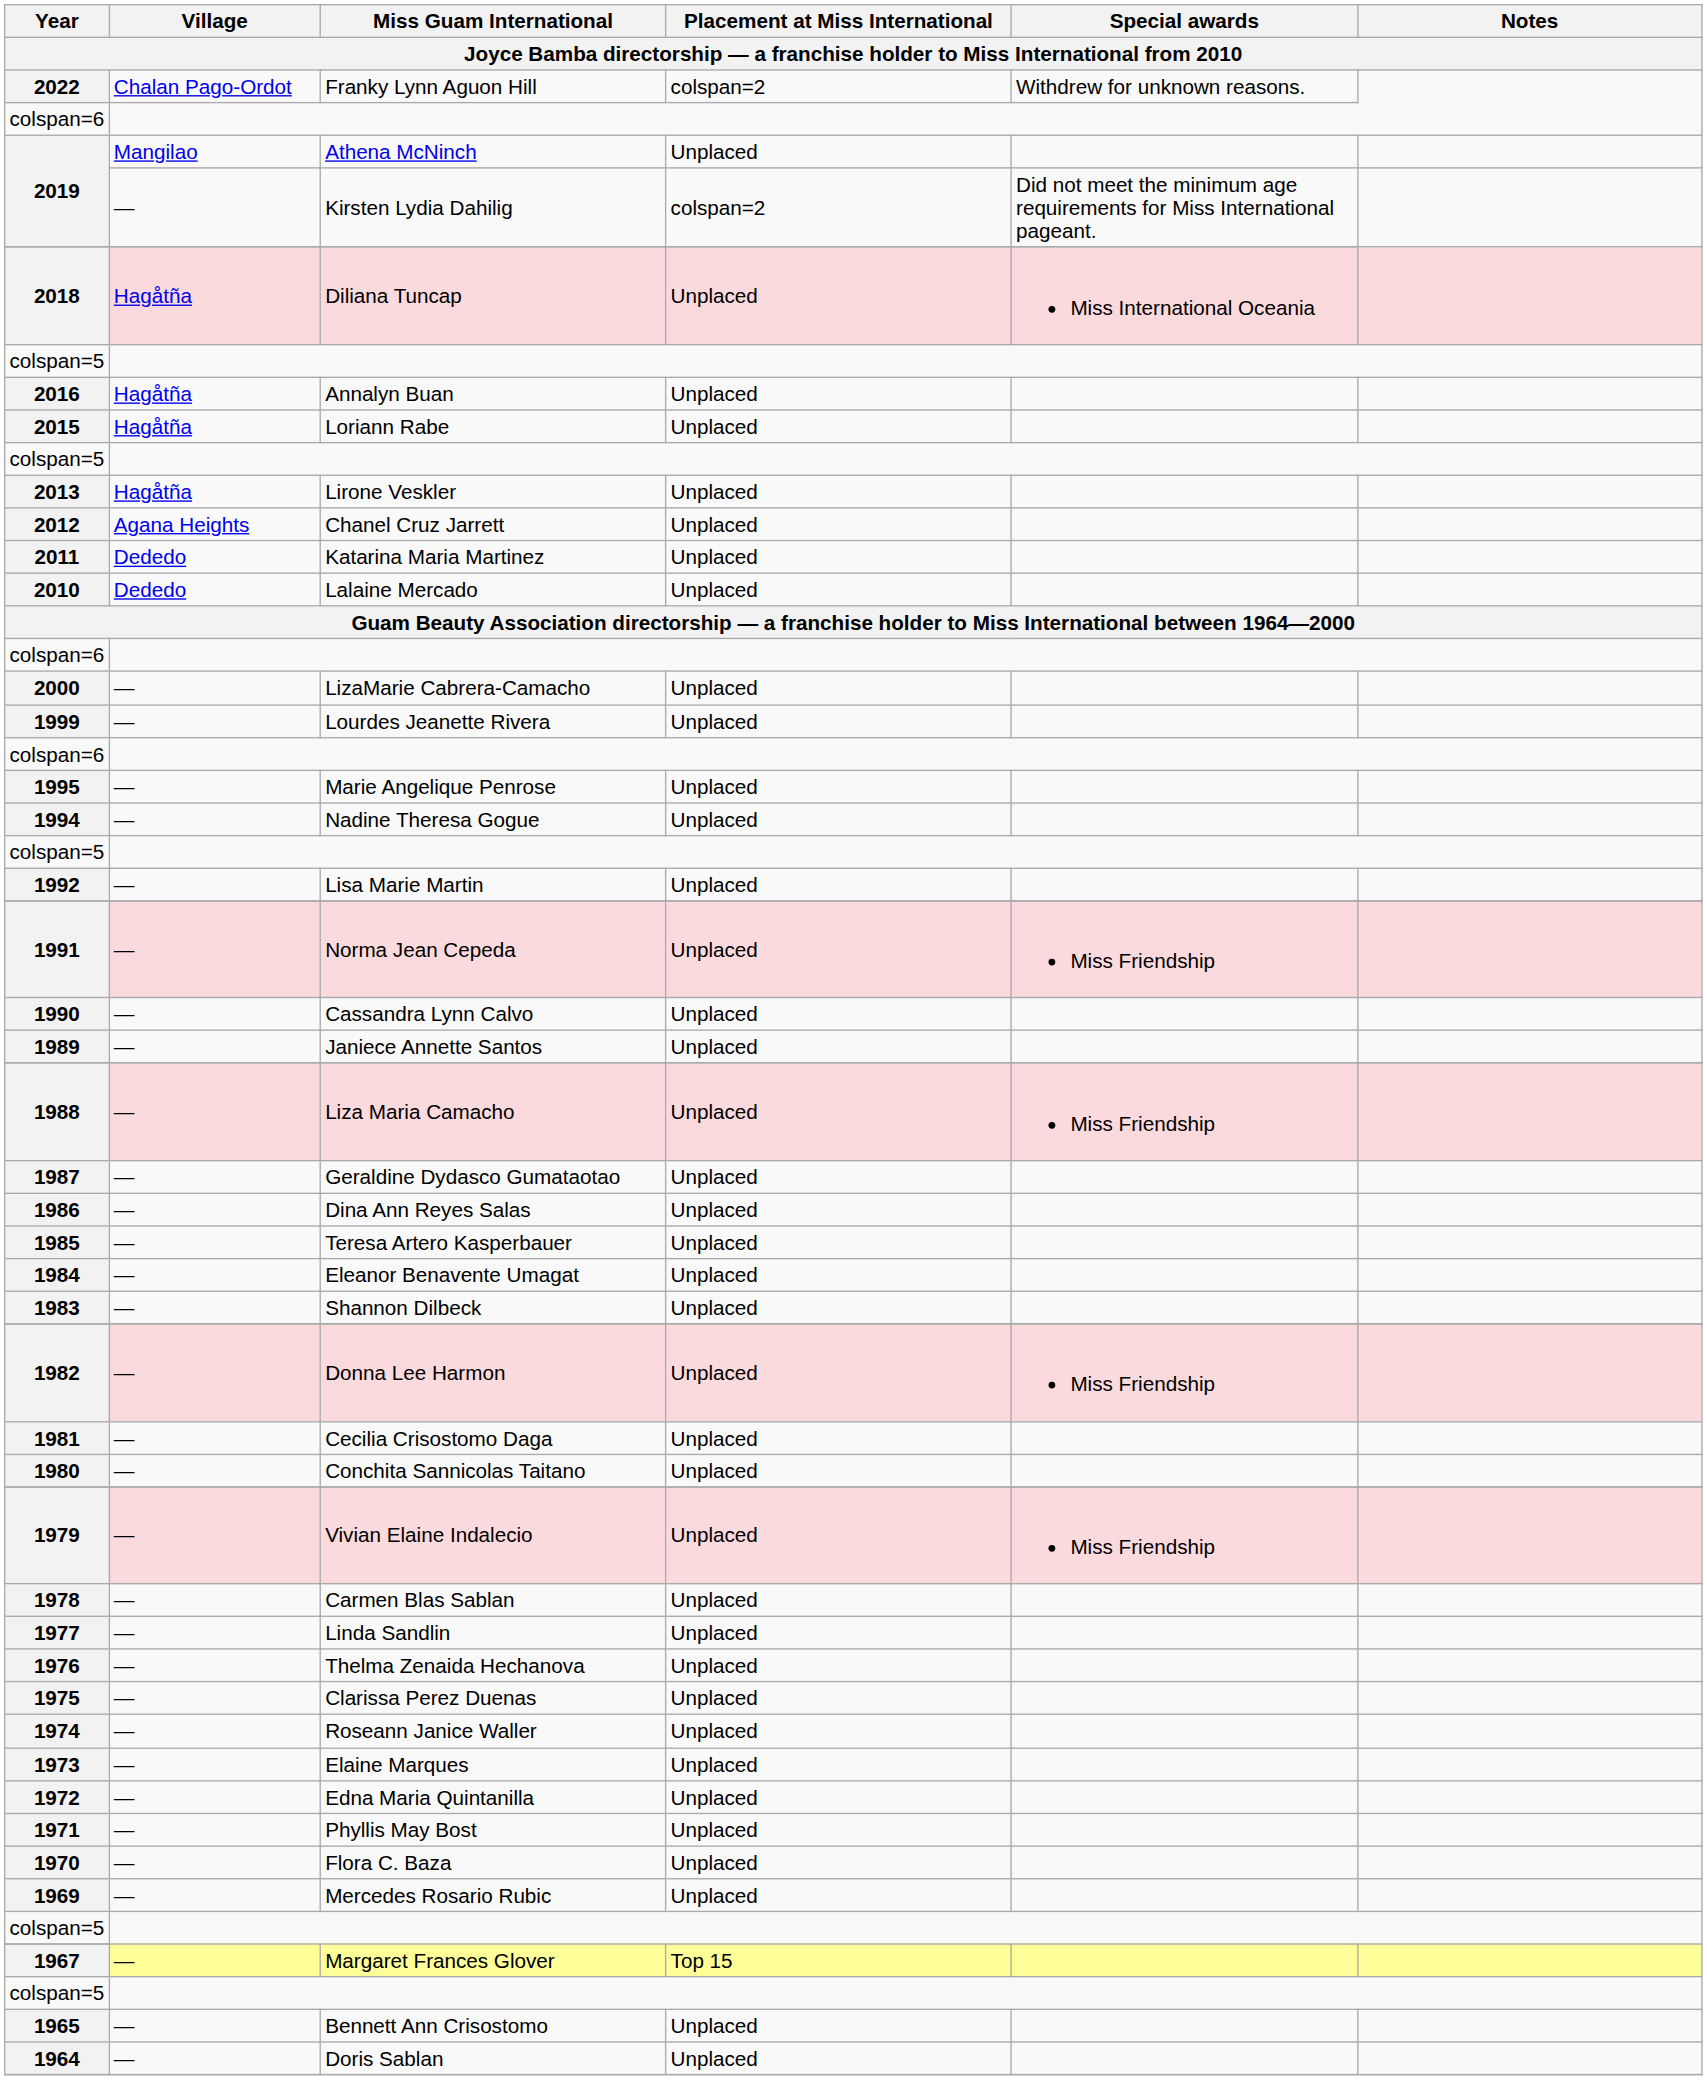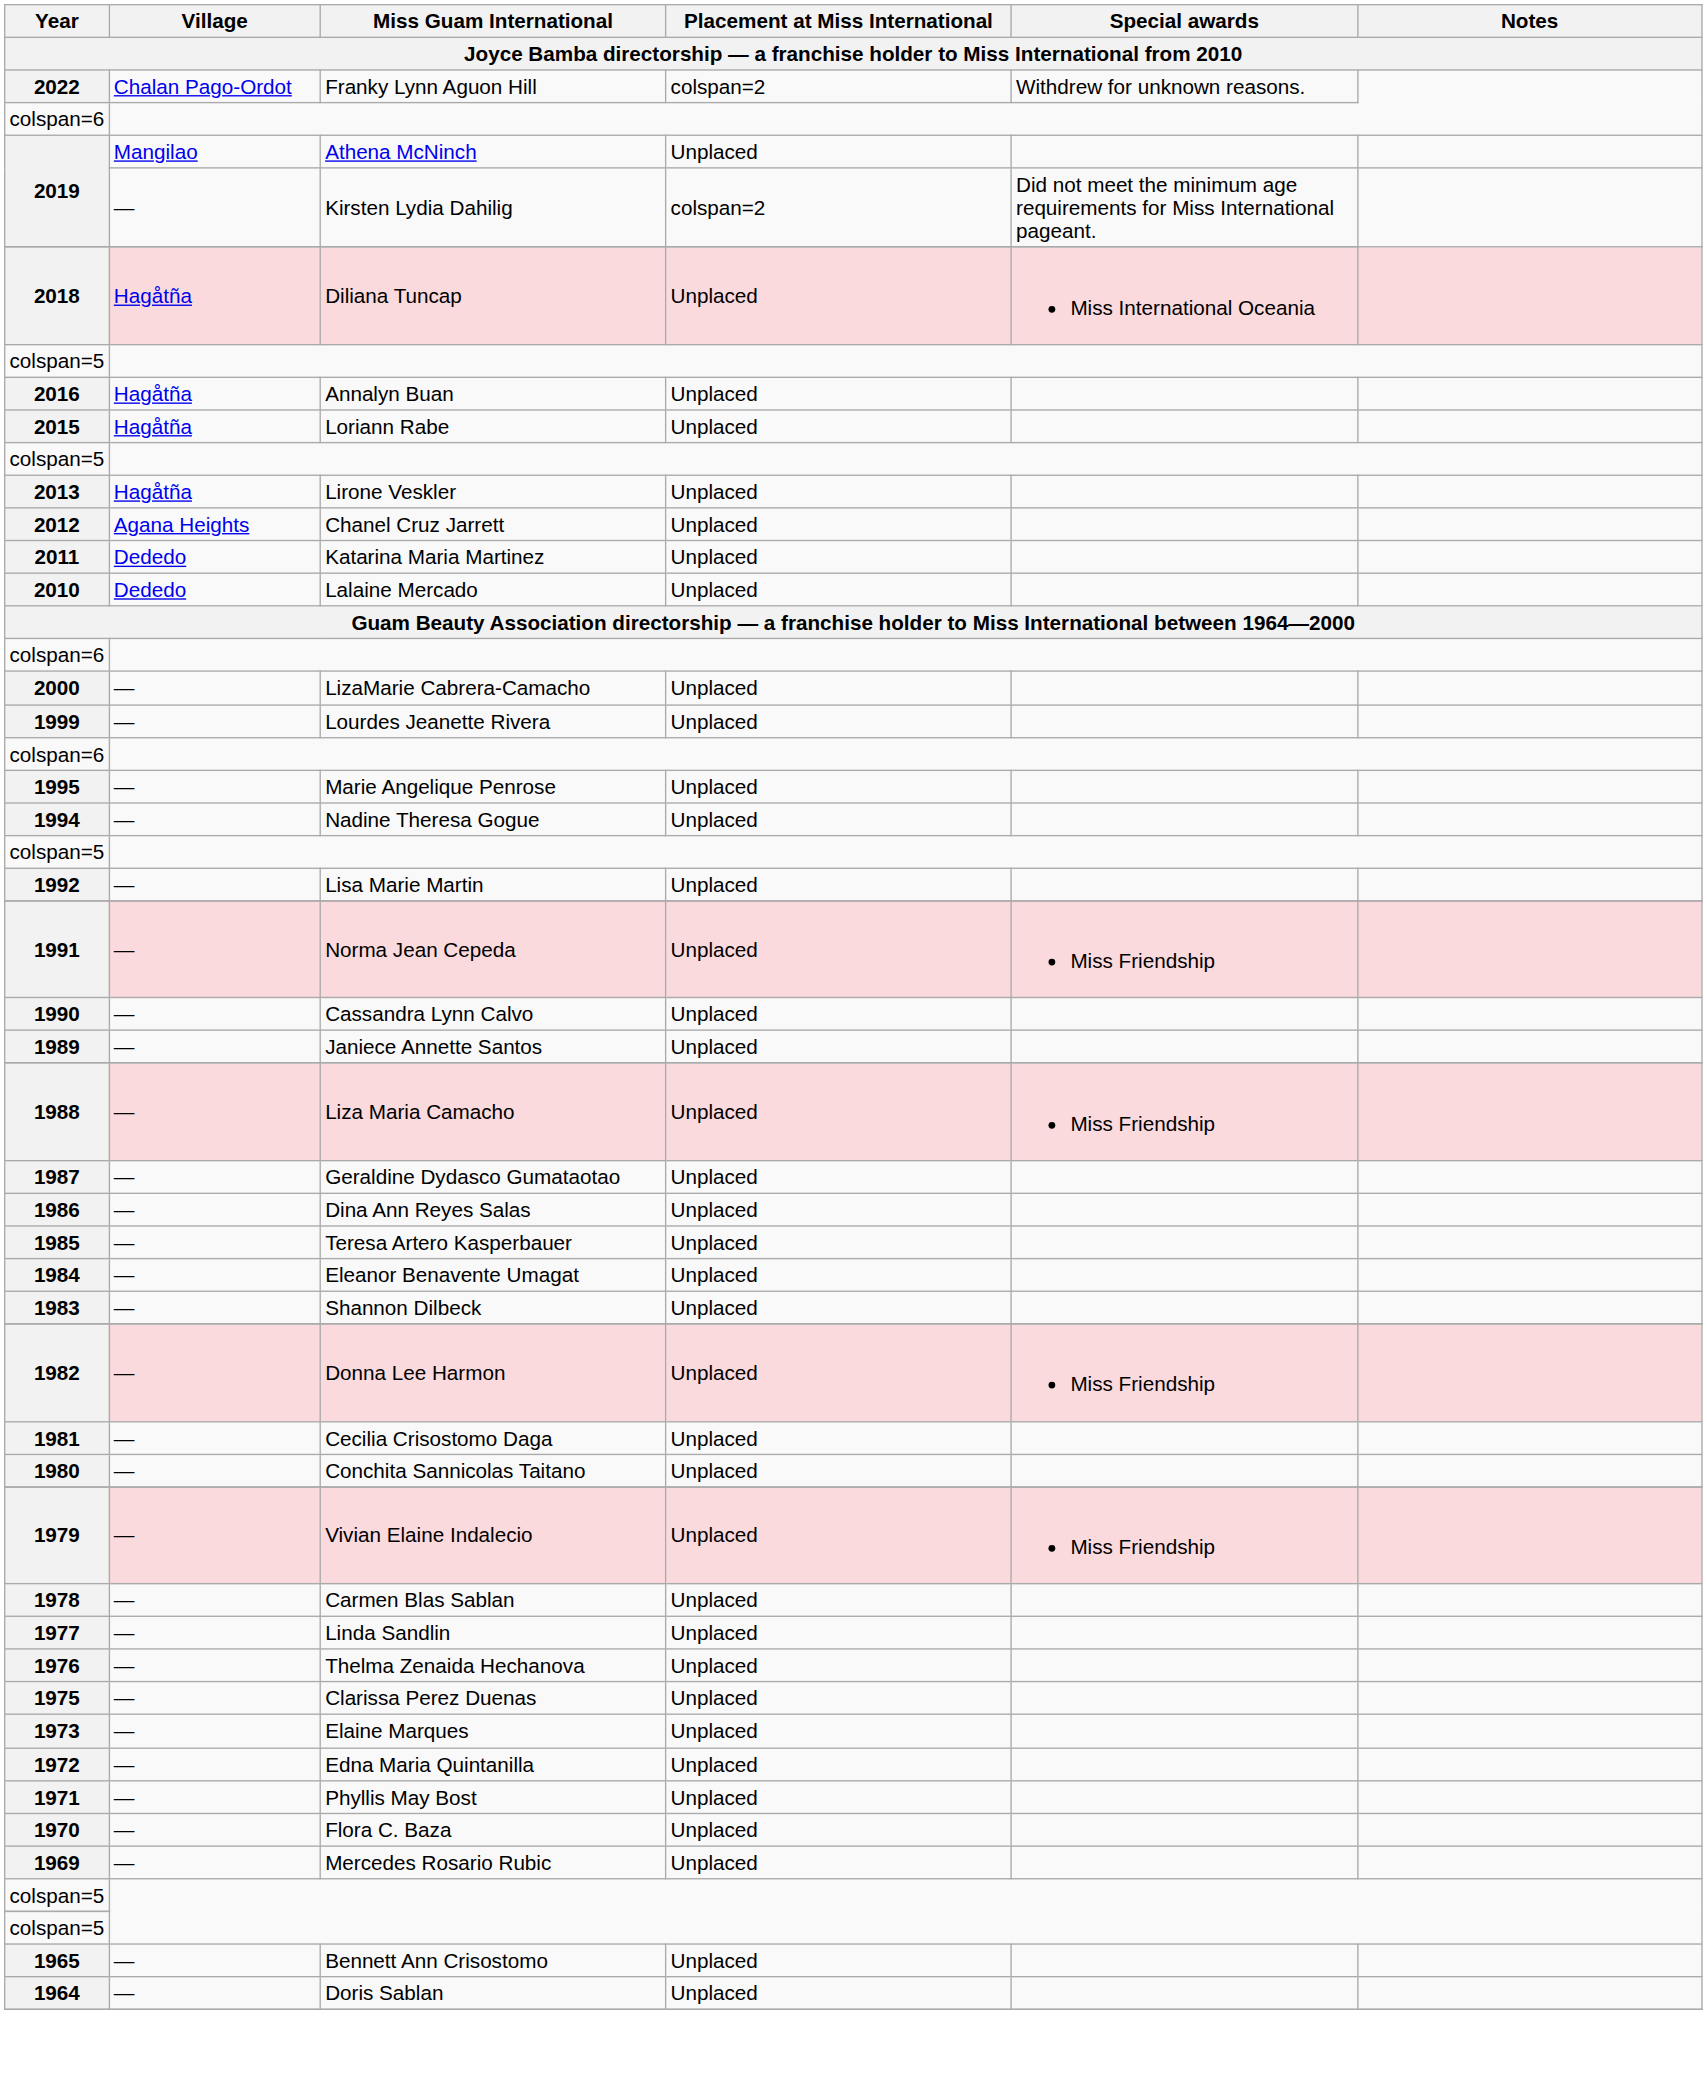- row: (57, 1731)
- row: (57, 1960)
